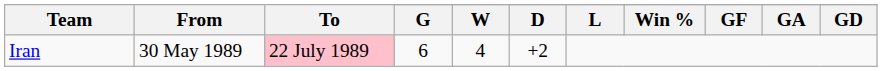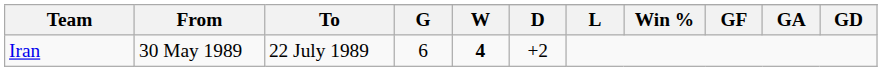(319, 50) pink background -> (319, 50) no background
(480, 50) normal -> (480, 50) bold
